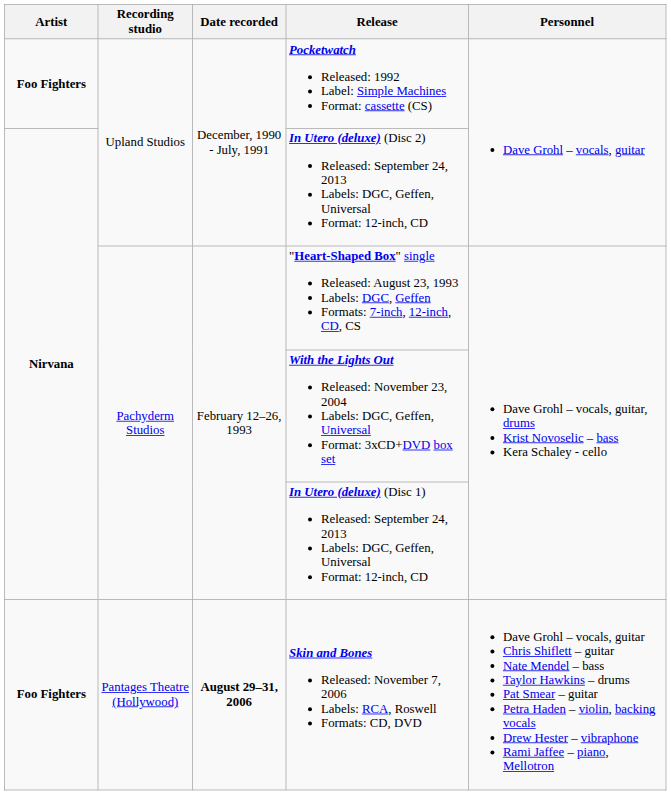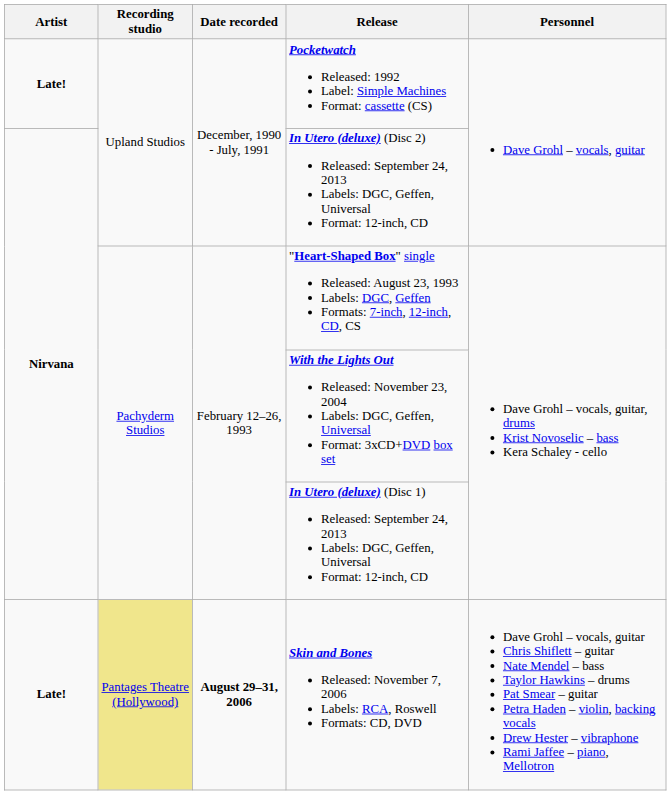(51, 83) Foo Fighters -> (51, 83) Late!
(51, 694) Foo Fighters -> (51, 694) Late!
(145, 694) no background -> (145, 694) khaki background
